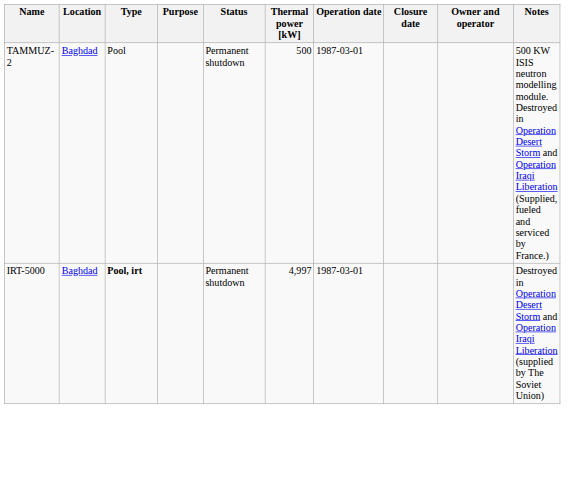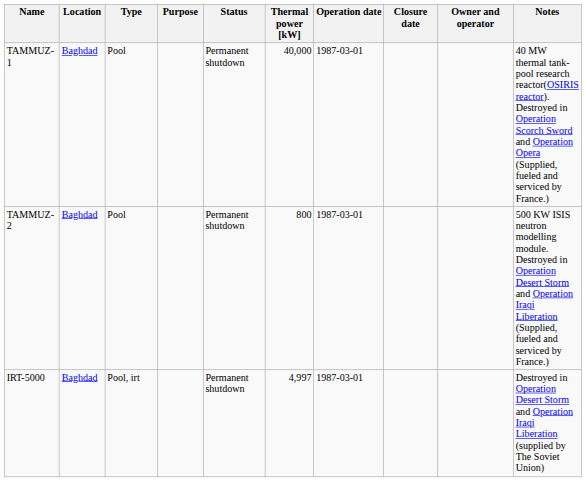+ row: (30, 56)
(304, 51) 500 -> (304, 214) 800
(125, 271) bold -> (124, 377) normal
